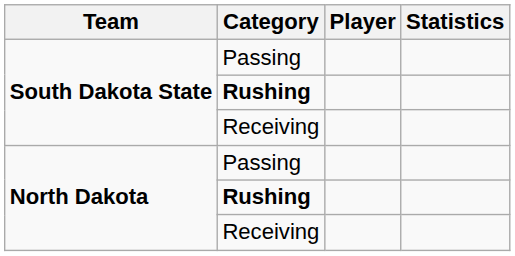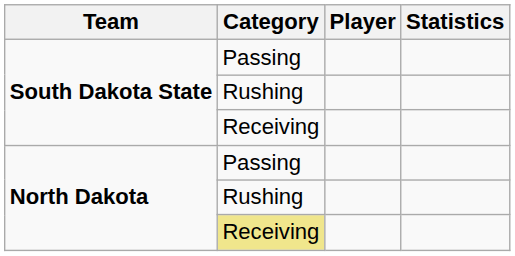(267, 92) bold -> (263, 92) normal
(267, 197) bold -> (263, 197) normal
(271, 232) no background -> (271, 232) khaki background
